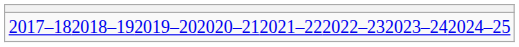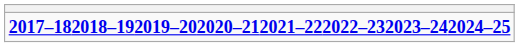(260, 26) normal -> (260, 26) bold
